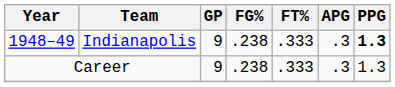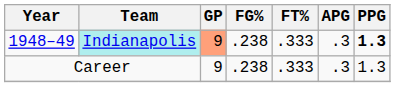(139, 43) no background -> (139, 43) paleturquoise background
(218, 43) no background -> (218, 43) lightsalmon background
